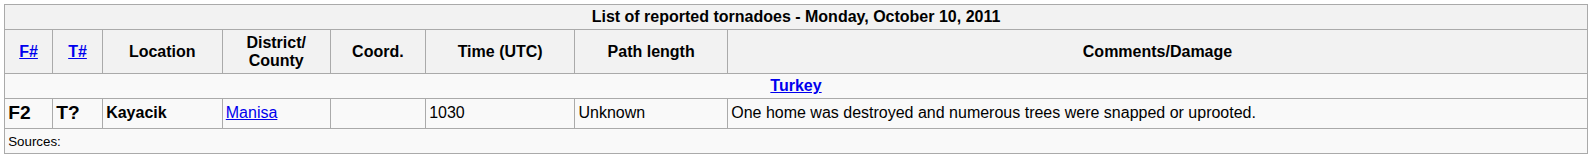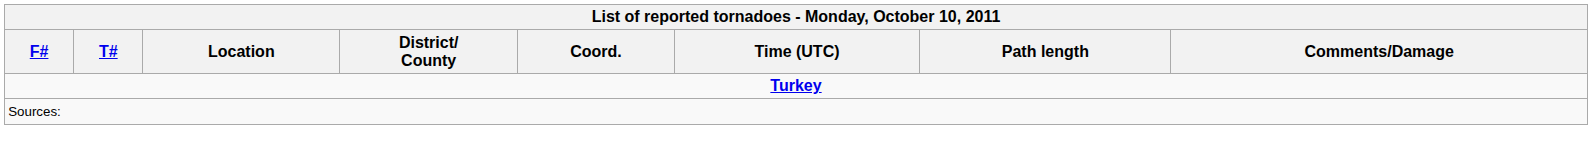- row: (19, 113)
